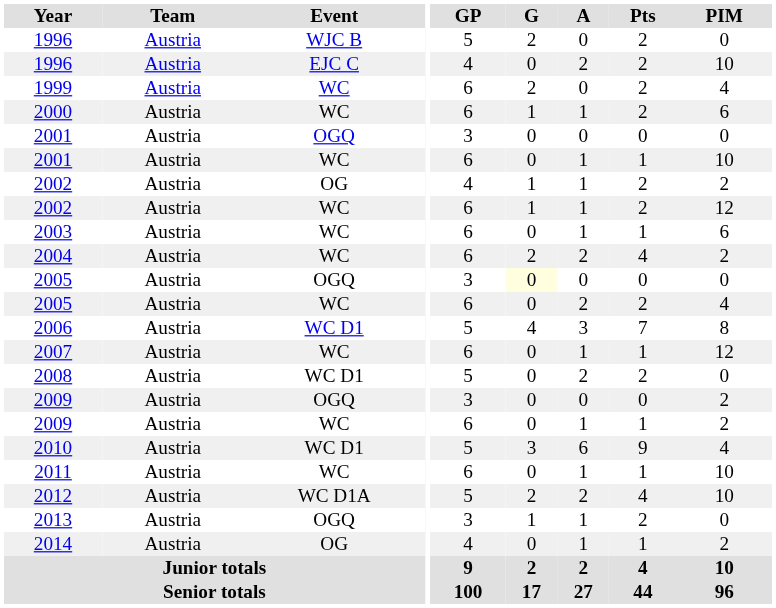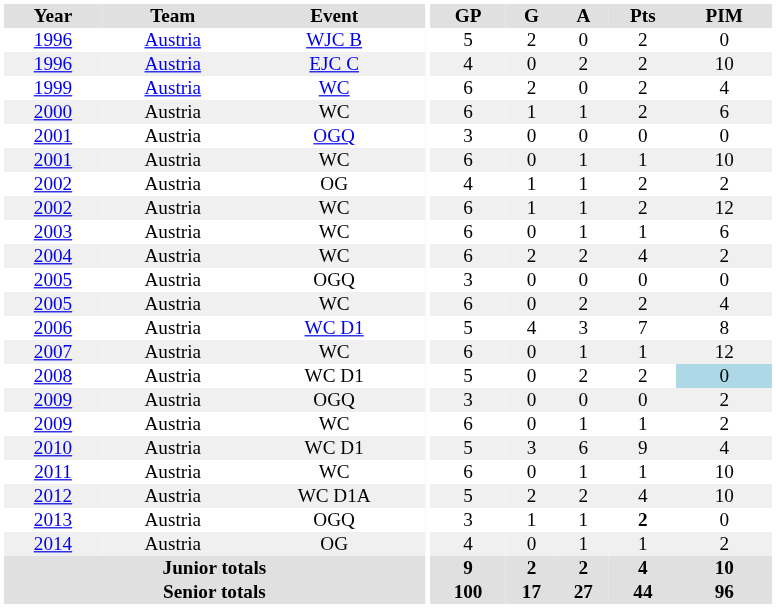(531, 279) lightyellow background -> (531, 279) no background
(724, 375) no background -> (724, 375) lightblue background
(643, 519) normal -> (643, 519) bold
